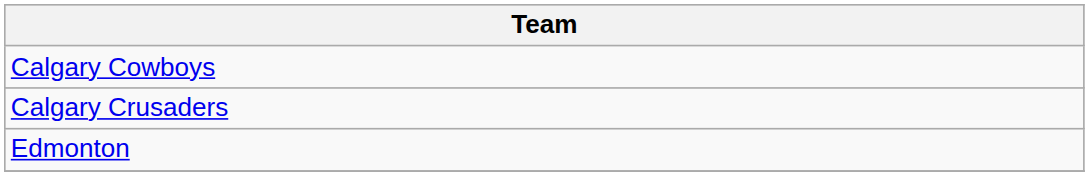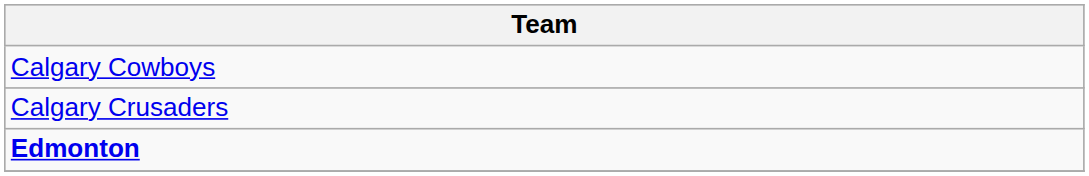(70, 149) normal -> (75, 149) bold
